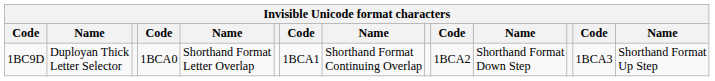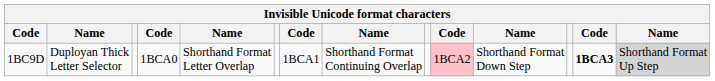(452, 59) no background -> (452, 59) pink background
(594, 59) normal -> (594, 59) bold
(662, 59) no background -> (663, 59) lightgrey background
